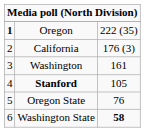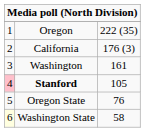(10, 30) bold -> (10, 30) normal
(10, 83) no background -> (10, 83) pink background
(10, 118) no background -> (10, 118) lightyellow background
(119, 118) bold -> (119, 118) normal
